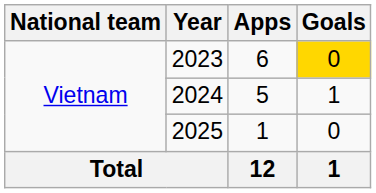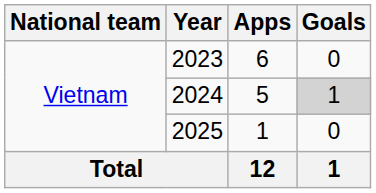(334, 59) gold background -> (334, 59) no background
(334, 95) no background -> (334, 95) lightgrey background
